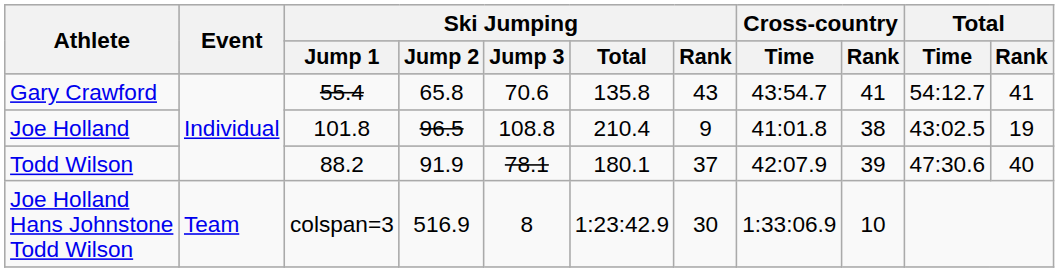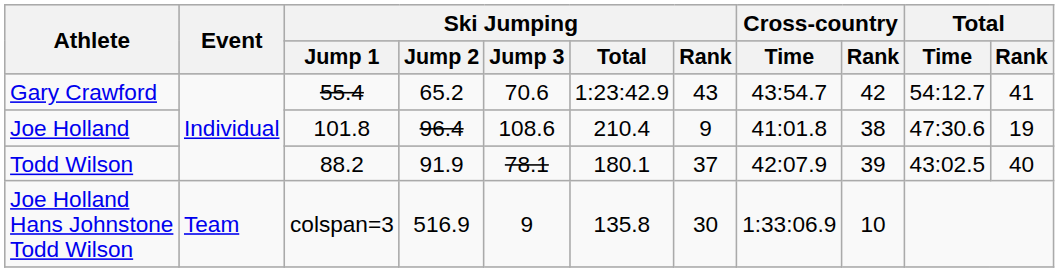(442, 92) 65.8 -> (442, 92) 65.2
(622, 92) 135.8 -> (622, 92) 1:23:42.9
(873, 92) 41 -> (873, 92) 42
(442, 128) 96.5 -> (442, 128) 96.4
(527, 128) 108.8 -> (527, 128) 108.6
(947, 128) 43:02.5 -> (947, 128) 47:30.6
(947, 164) 47:30.6 -> (947, 164) 43:02.5
(527, 225) 8 -> (527, 225) 9
(622, 225) 1:23:42.9 -> (622, 225) 135.8
